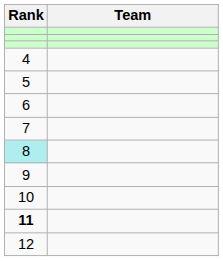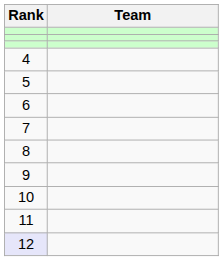(26, 151) paleturquoise background -> (26, 151) no background
(26, 220) bold -> (26, 220) normal
(26, 244) no background -> (26, 244) lavender background
